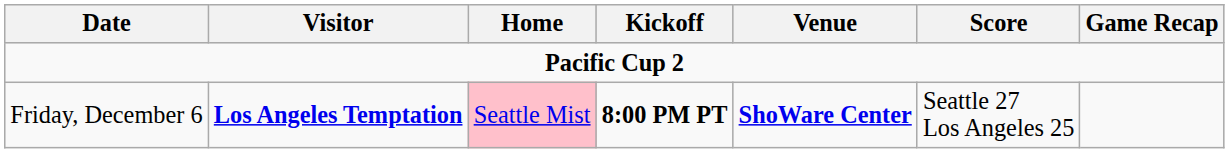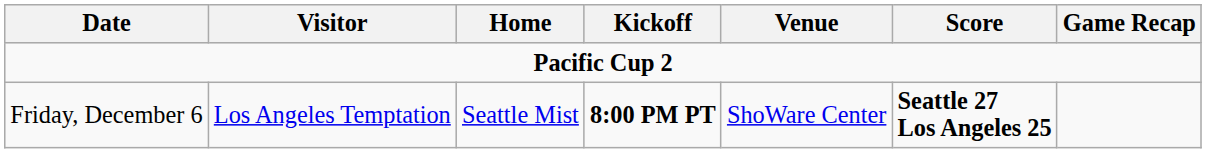(338, 114) bold -> (332, 114) normal
(532, 114) pink background -> (520, 114) no background
(825, 114) bold -> (807, 114) normal
(999, 114) normal -> (975, 114) bold
